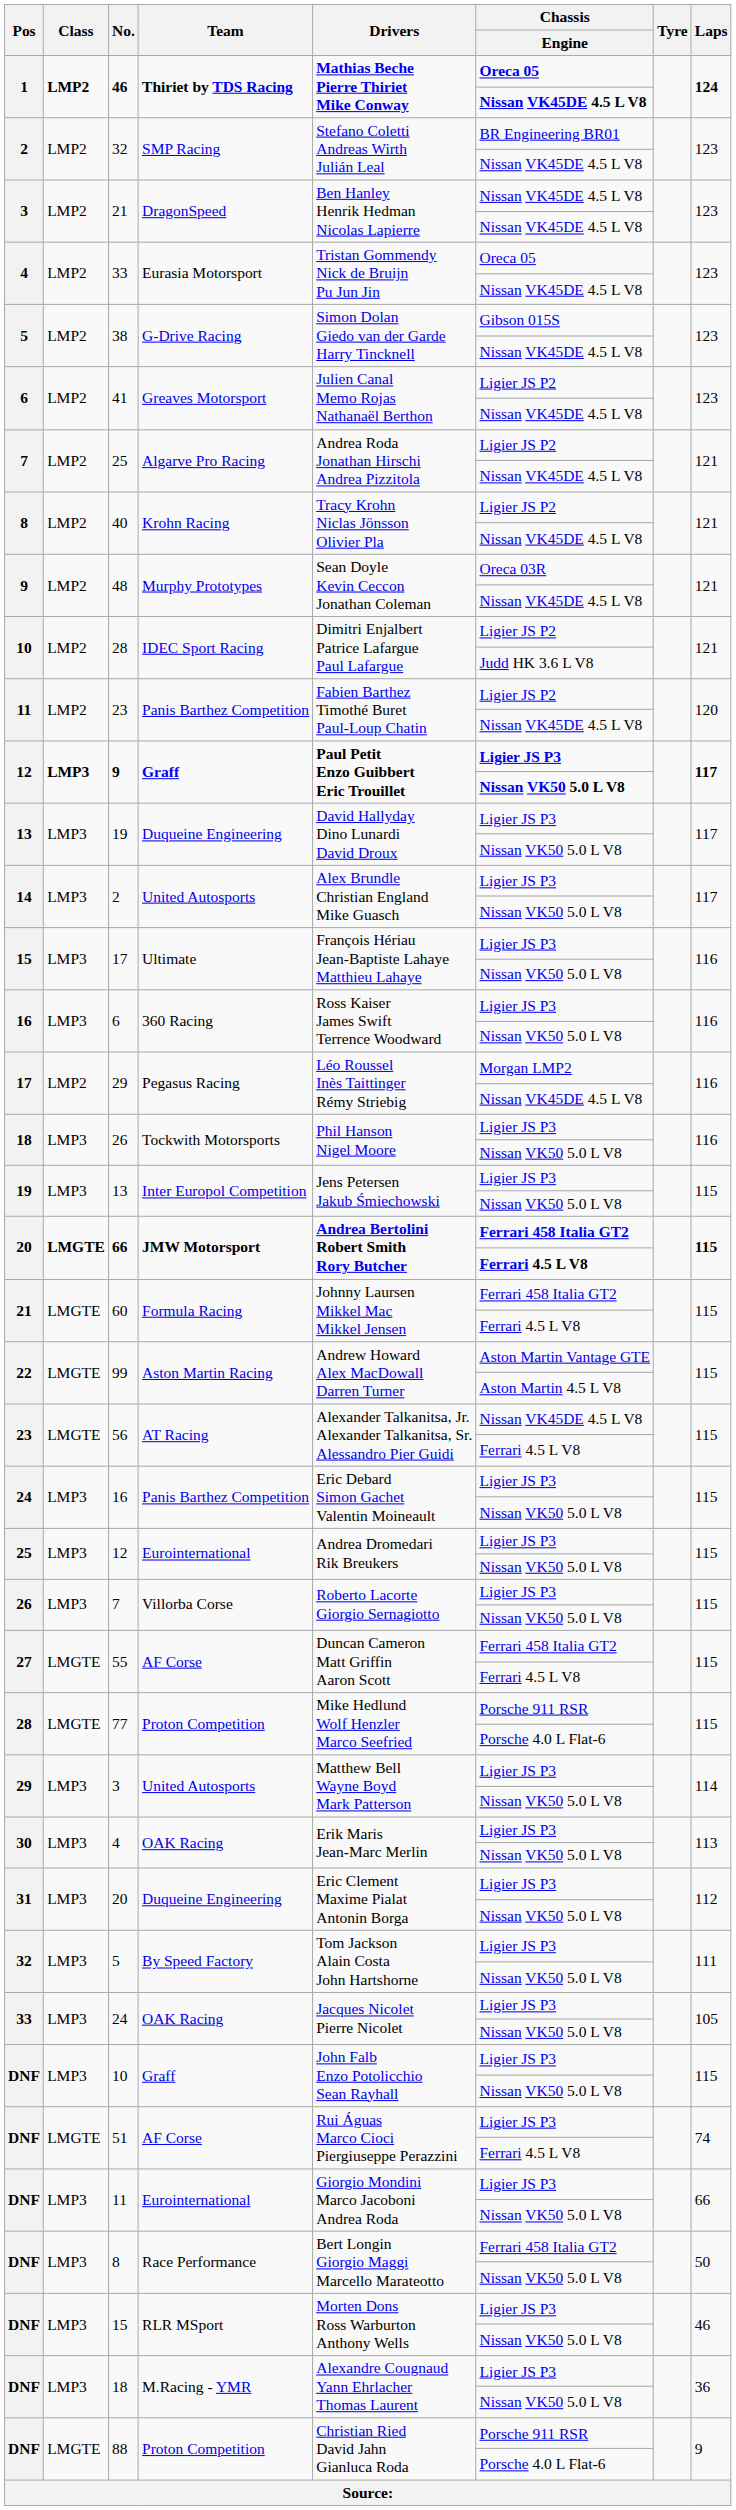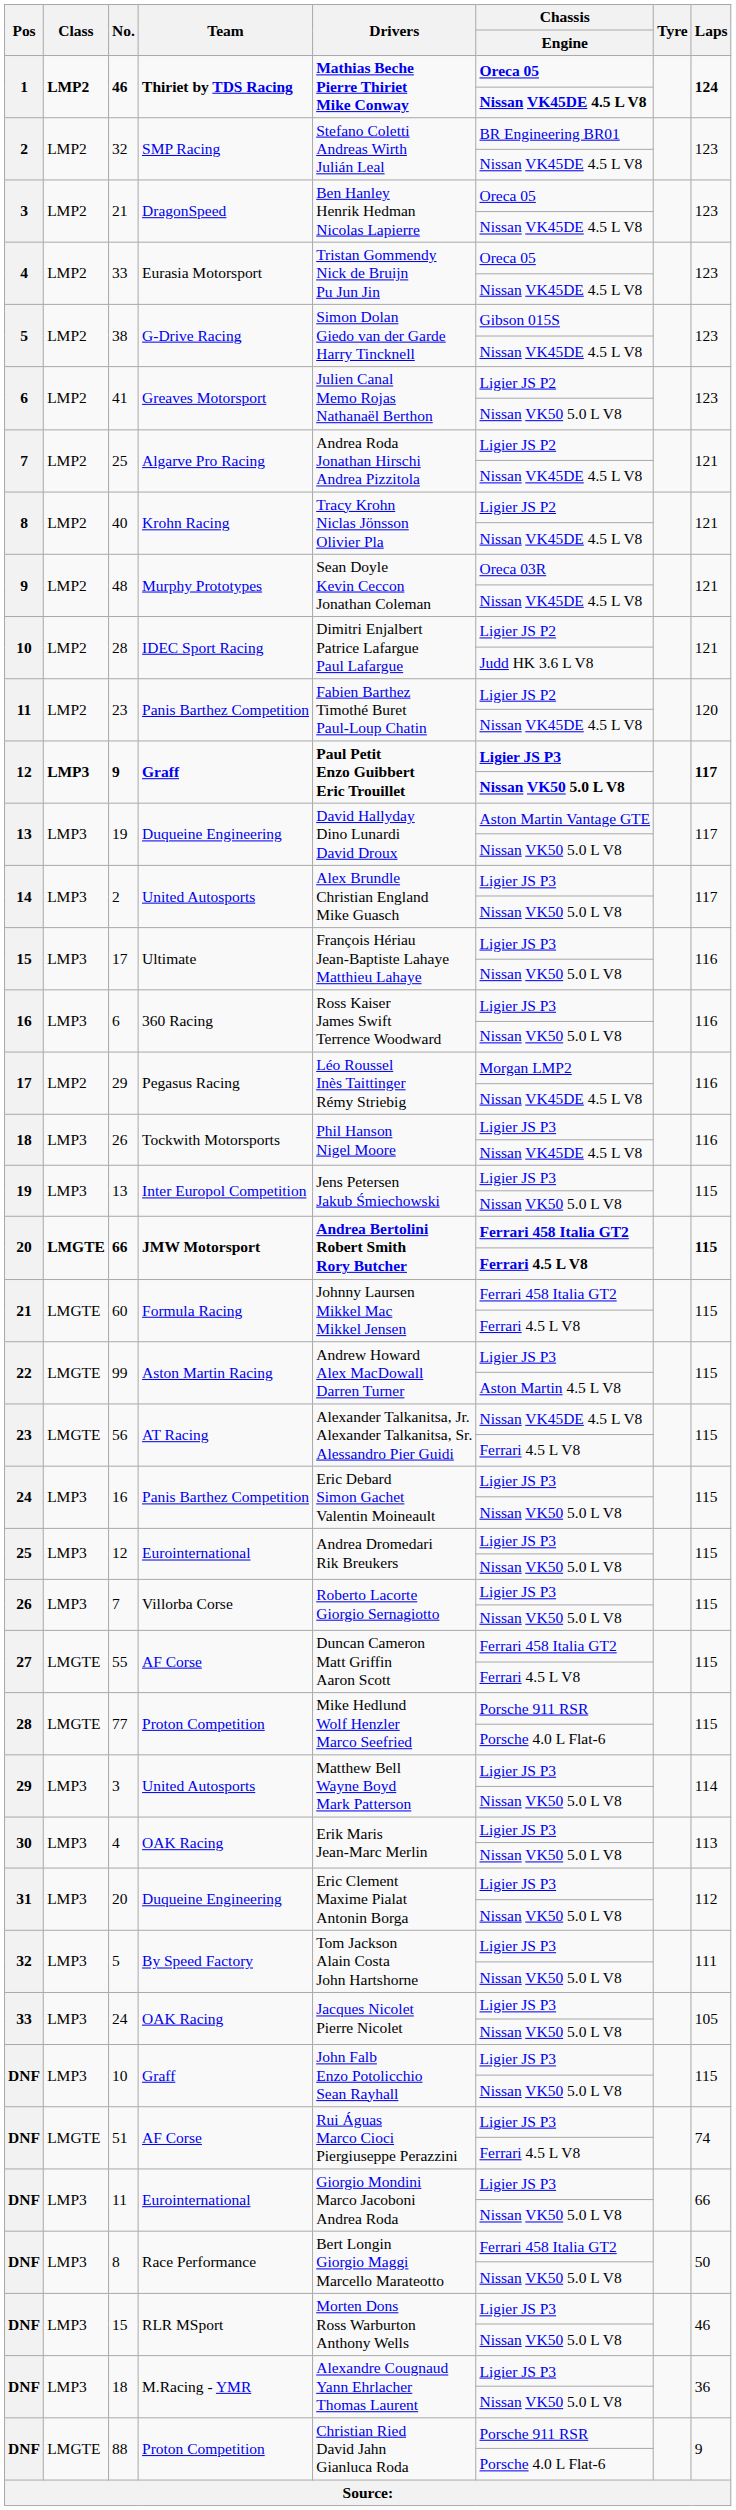(561, 195) Nissan VK45DE 4.5 L V8 -> (508, 195) Oreca 05
(561, 413) Nissan VK45DE 4.5 L V8 -> (551, 413) Nissan VK50 5.0 L V8
(518, 818) Ligier JS P3 -> (565, 818) Aston Martin Vantage GTE
(551, 1152) Nissan VK50 5.0 L V8 -> (561, 1152) Nissan VK45DE 4.5 L V8
(565, 1357) Aston Martin Vantage GTE -> (518, 1357) Ligier JS P3
